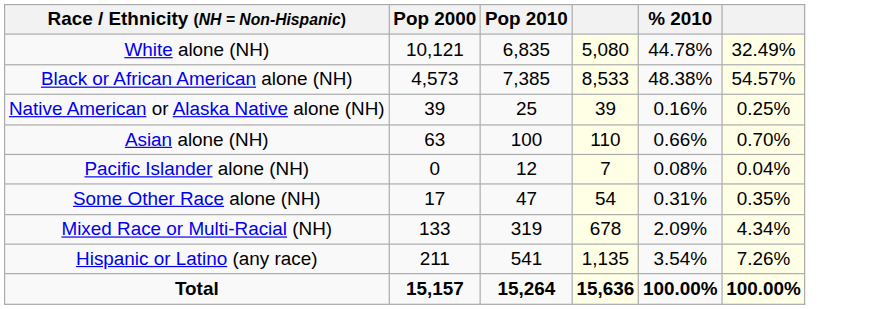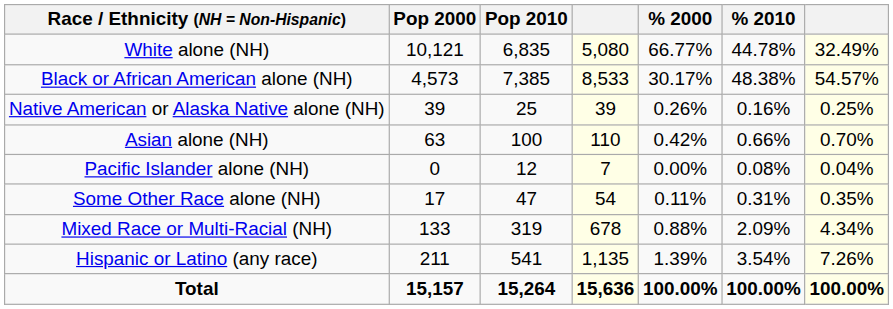+ column: (680, 19)
